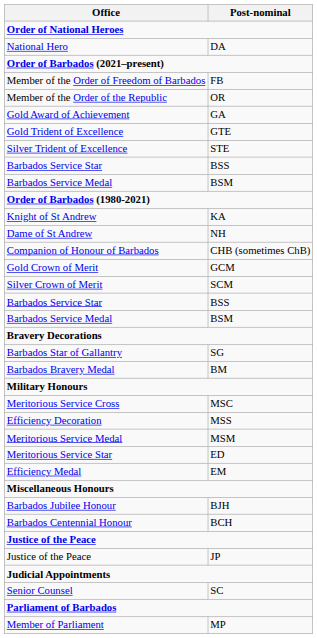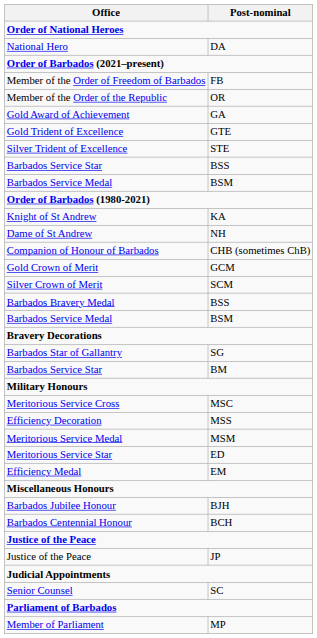(54, 302) Barbados Service Star -> (61, 302) Barbados Bravery Medal
(61, 370) Barbados Bravery Medal -> (54, 370) Barbados Service Star
